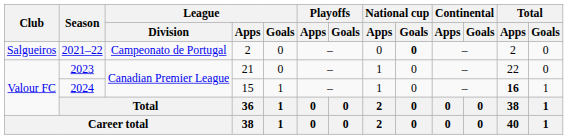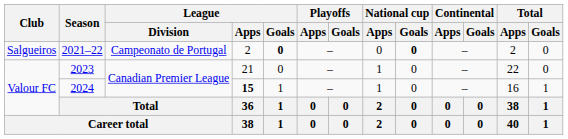(280, 50) normal -> (280, 50) bold
(248, 87) normal -> (248, 87) bold
(513, 87) bold -> (513, 87) normal
